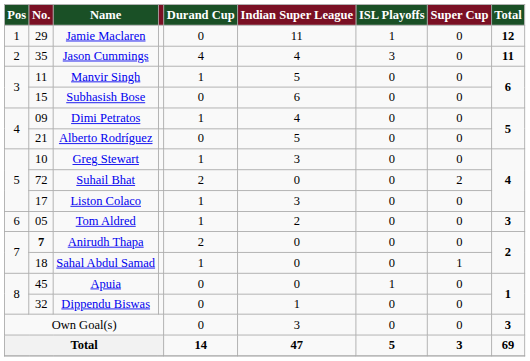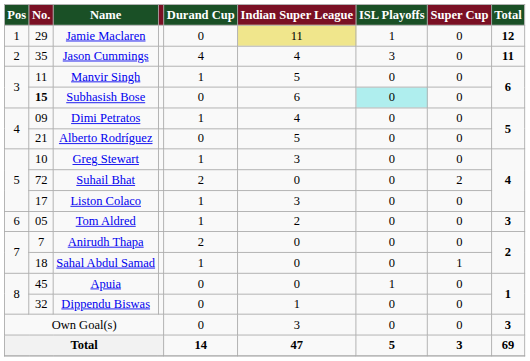(297, 35) no background -> (297, 35) khaki background
(41, 97) normal -> (41, 97) bold
(392, 97) no background -> (392, 97) paleturquoise background
(41, 242) bold -> (41, 242) normal
